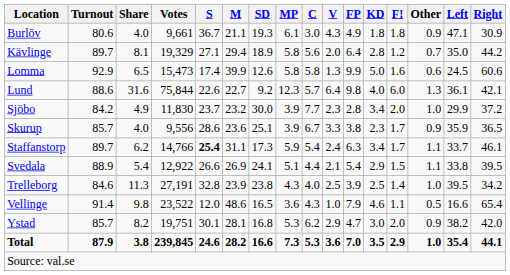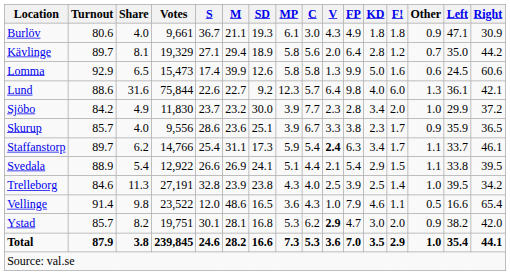(209, 147) bold -> (209, 147) normal
(333, 147) normal -> (333, 147) bold
(333, 223) normal -> (333, 223) bold
